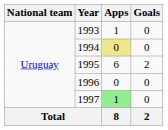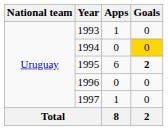(116, 47) khaki background -> (116, 47) no background
(147, 47) no background -> (147, 47) gold background
(147, 64) normal -> (147, 64) bold
(116, 99) lightgreen background -> (116, 99) no background
